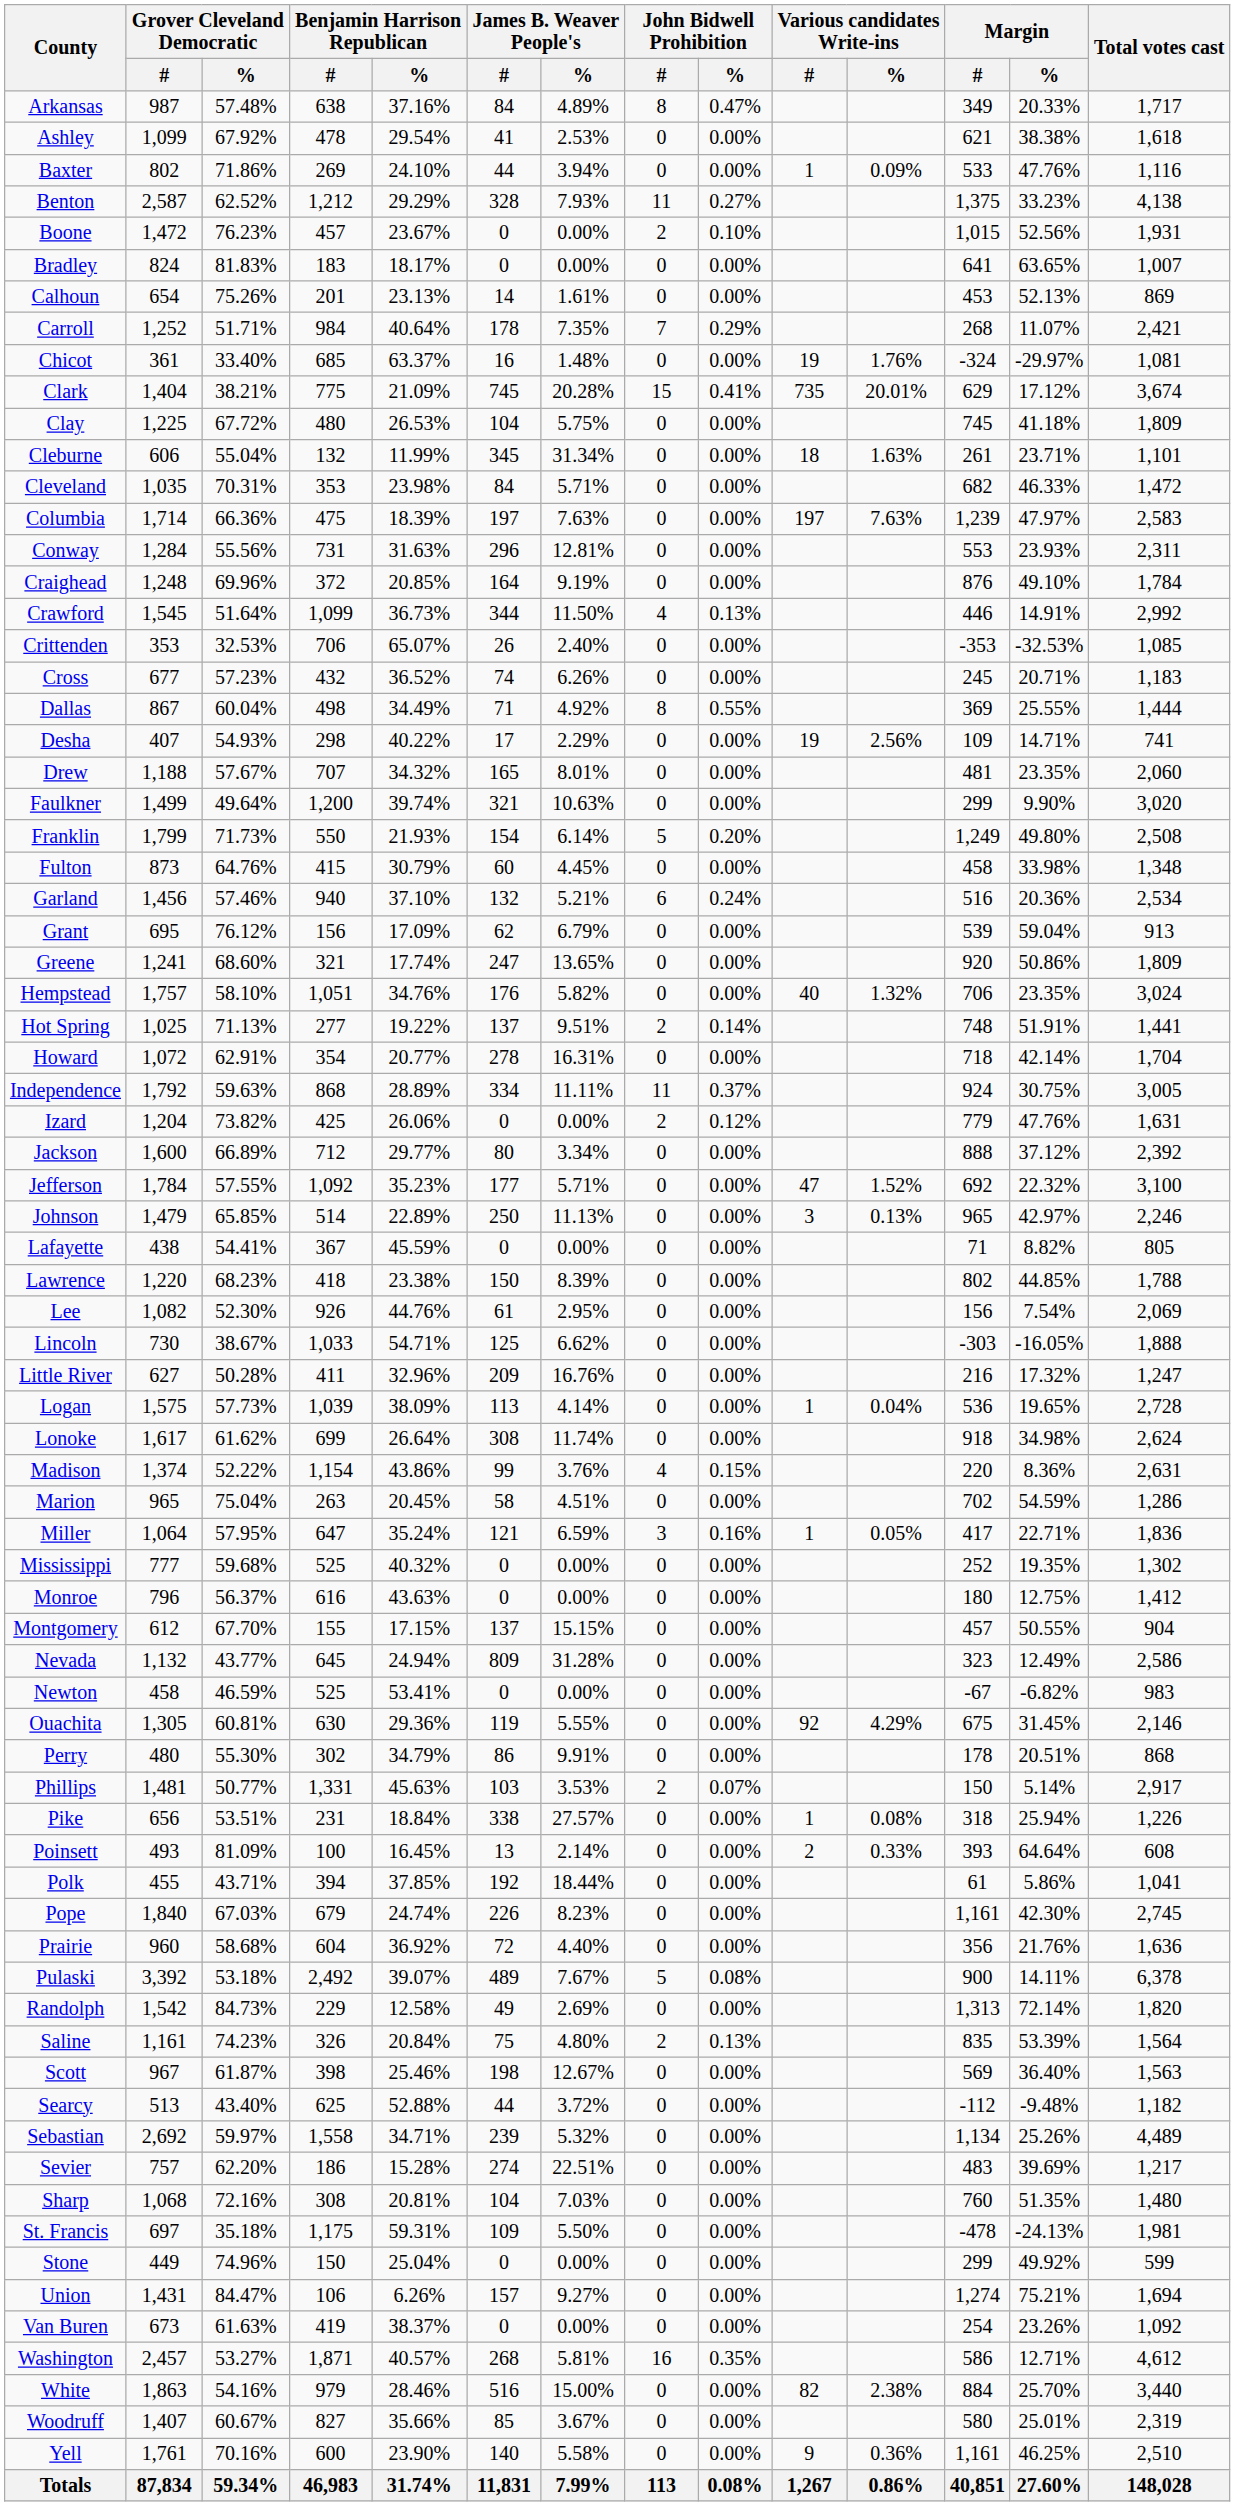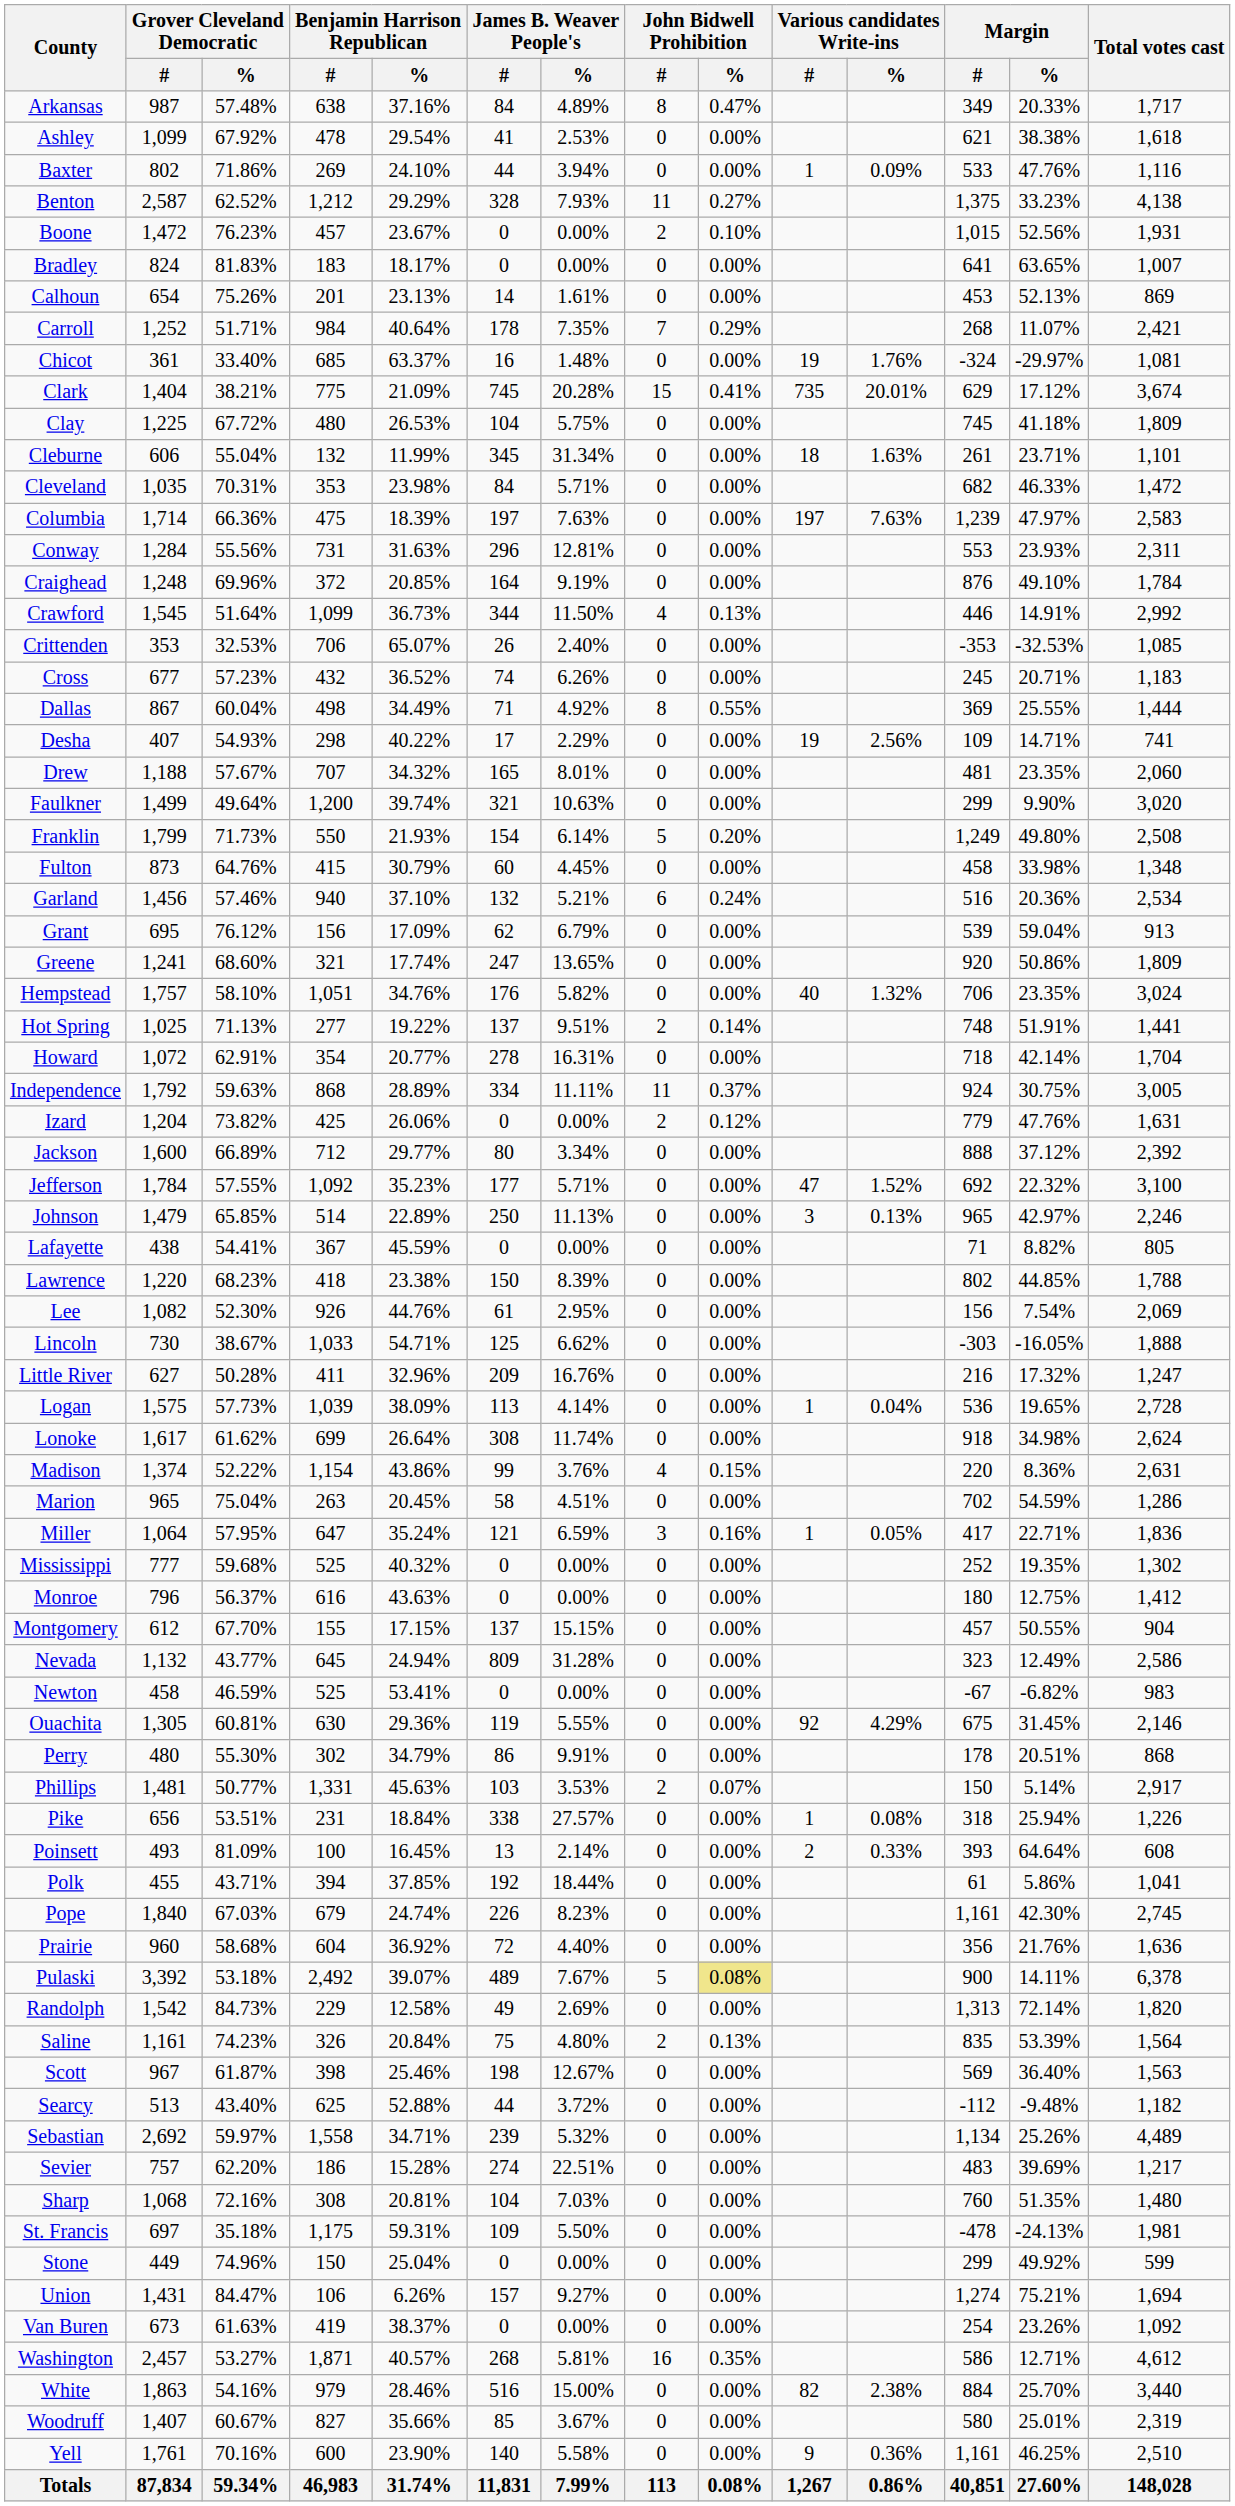(735, 1977) no background -> (735, 1977) khaki background
